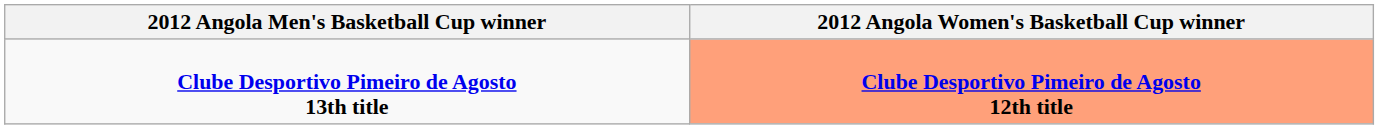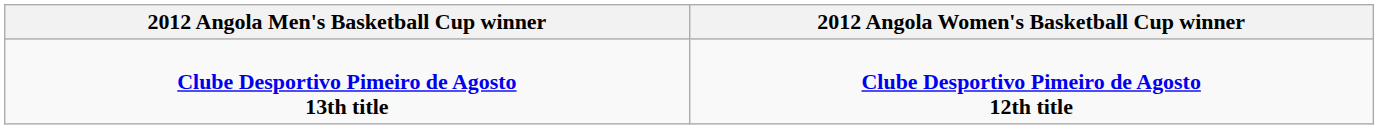(1031, 93) lightsalmon background -> (1031, 93) no background
